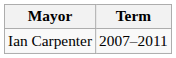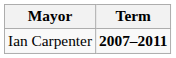(133, 41) normal -> (133, 41) bold
